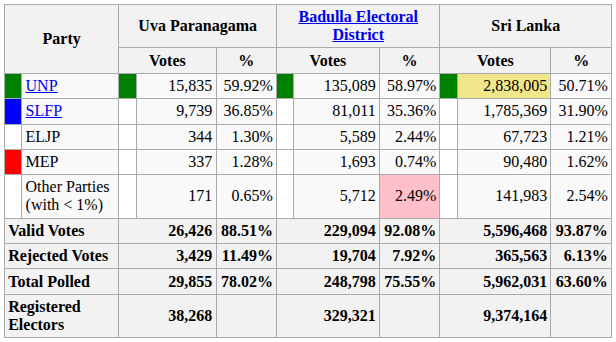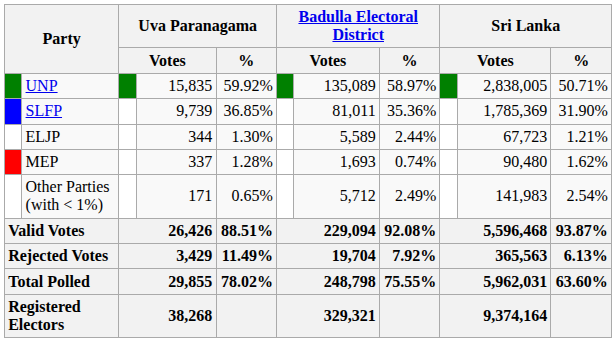(515, 85) khaki background -> (515, 85) no background
(416, 196) pink background -> (416, 196) no background
